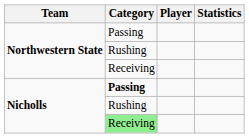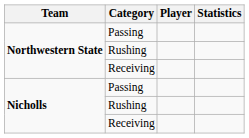(127, 87) bold -> (126, 87) normal
(131, 123) lightgreen background -> (131, 123) no background
